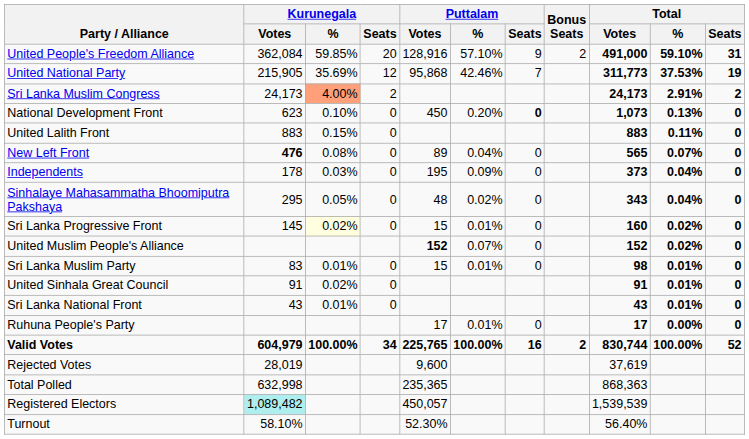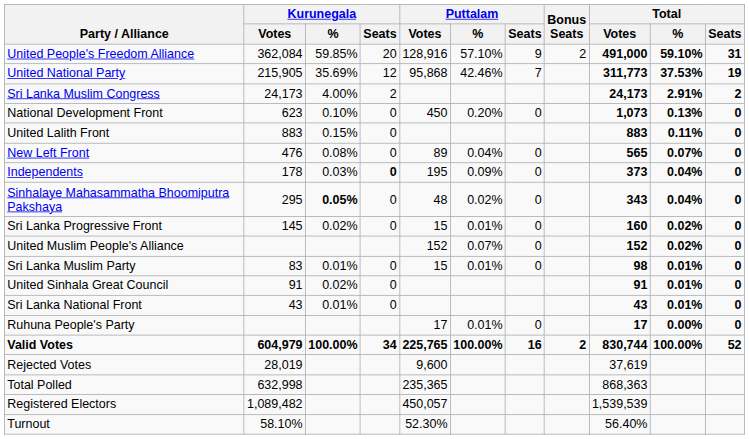(340, 93) lightsalmon background -> (340, 93) no background
(538, 113) bold -> (538, 113) normal
(292, 152) bold -> (292, 152) normal
(393, 172) normal -> (393, 172) bold
(340, 199) normal -> (340, 199) bold
(340, 226) lightyellow background -> (340, 226) no background
(437, 246) bold -> (437, 246) normal
(275, 404) paleturquoise background -> (275, 404) no background
